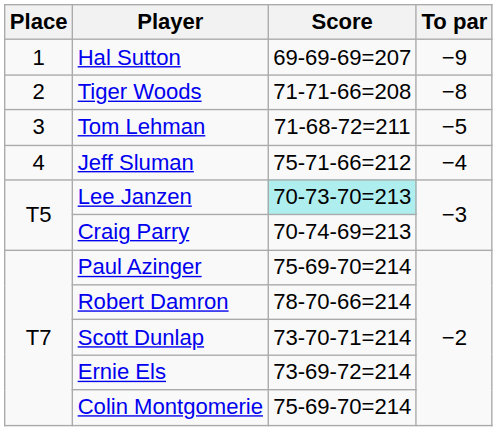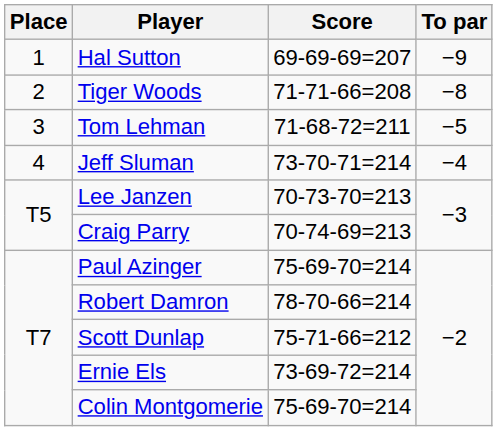(342, 162) 75-71-66=212 -> (342, 162) 73-70-71=214
(342, 197) paleturquoise background -> (342, 197) no background
(342, 337) 73-70-71=214 -> (342, 337) 75-71-66=212
